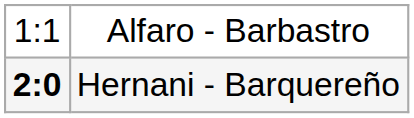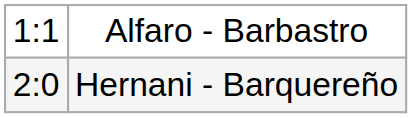(37, 84) bold -> (36, 84) normal
